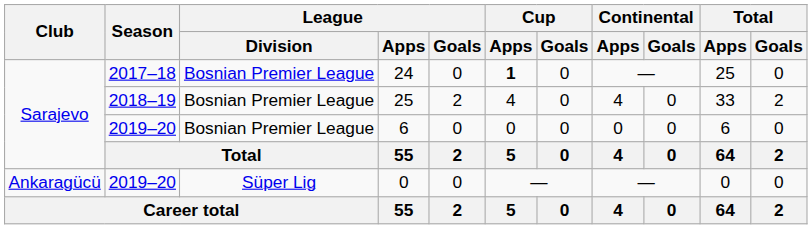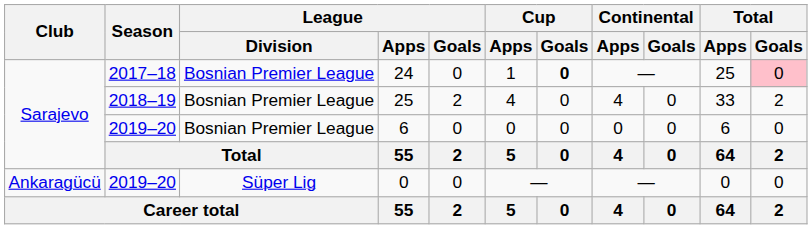(511, 73) bold -> (511, 73) normal
(564, 73) normal -> (564, 73) bold
(779, 73) no background -> (779, 73) pink background
